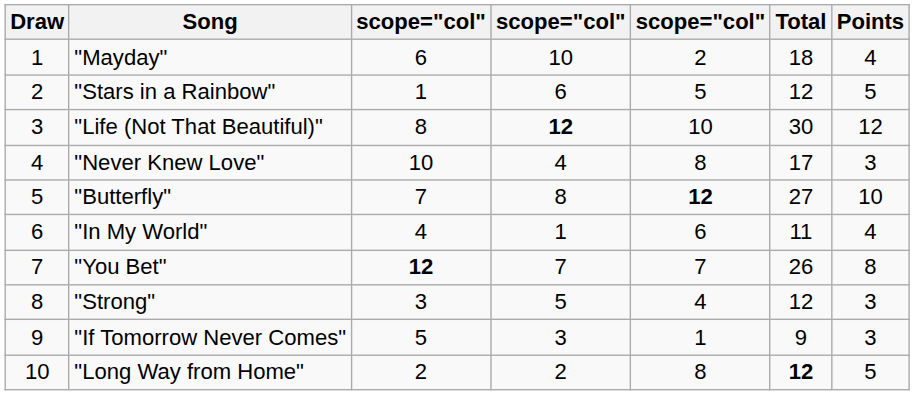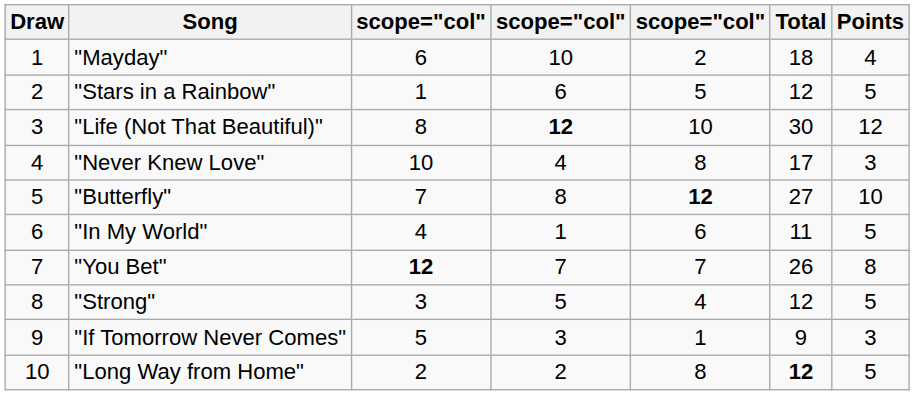(870, 232) 4 -> (870, 232) 5
(870, 302) 3 -> (870, 302) 5
